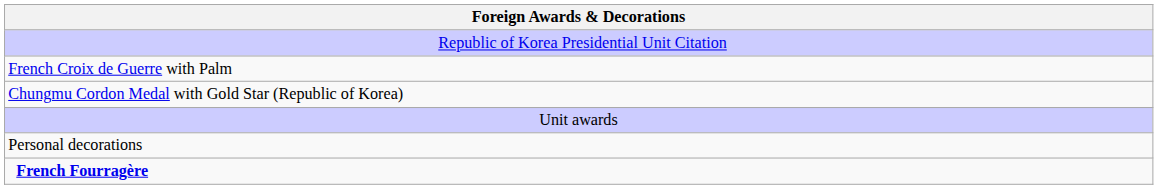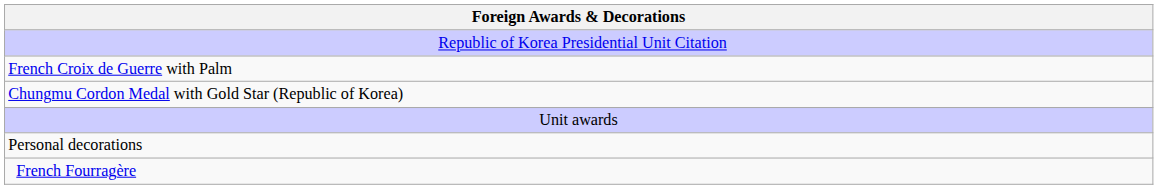(78, 171) bold -> (72, 171) normal
